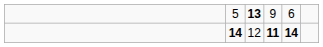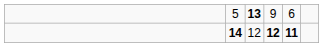(273, 33) 11 -> (273, 33) 12
(291, 33) 14 -> (292, 33) 11
